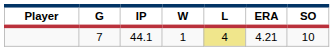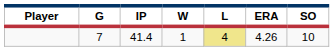(141, 37) 44.1 -> (141, 37) 41.4
(266, 37) 4.21 -> (266, 37) 4.26
